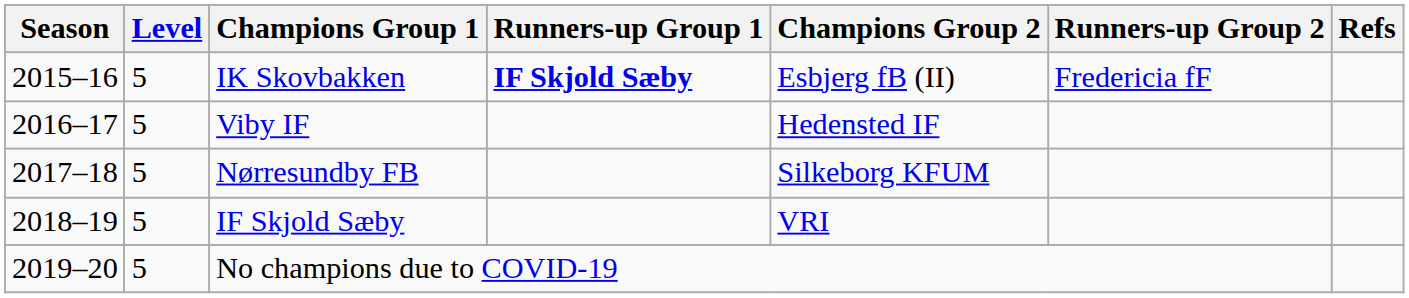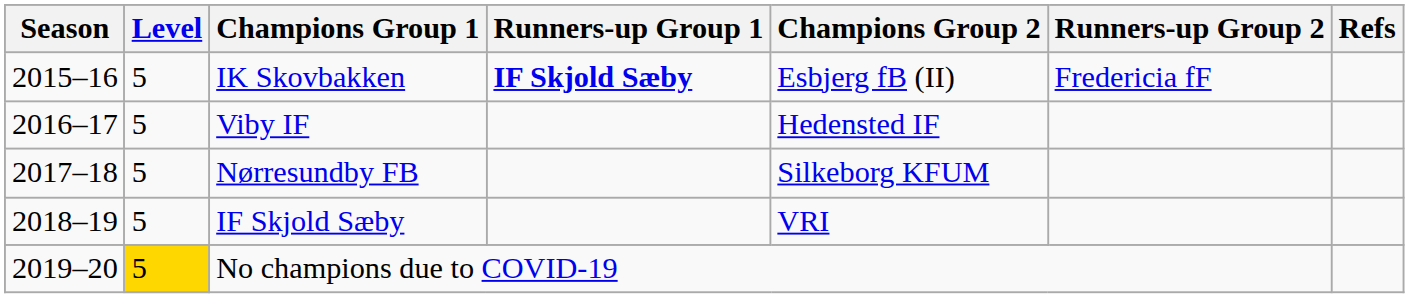(139, 268) no background -> (139, 268) gold background
